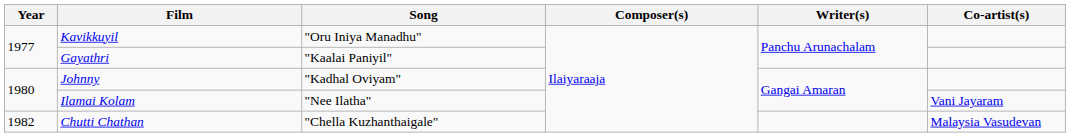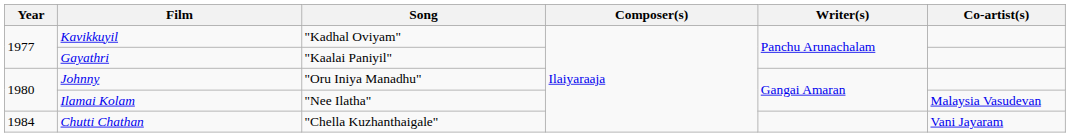(363, 36) "Oru Iniya Manadhu" -> (353, 36) "Kadhal Oviyam"
(353, 79) "Kadhal Oviyam" -> (363, 79) "Oru Iniya Manadhu"
(967, 100) Vani Jayaram -> (986, 100) Malaysia Vasudevan
(21, 121) 1982 -> (21, 121) 1984
(986, 121) Malaysia Vasudevan -> (967, 121) Vani Jayaram
